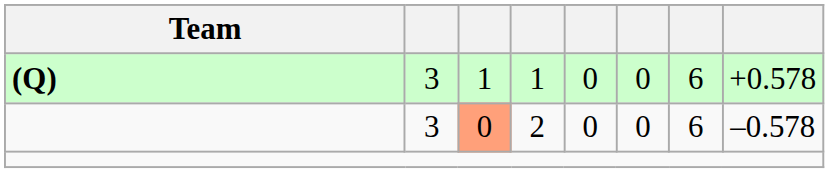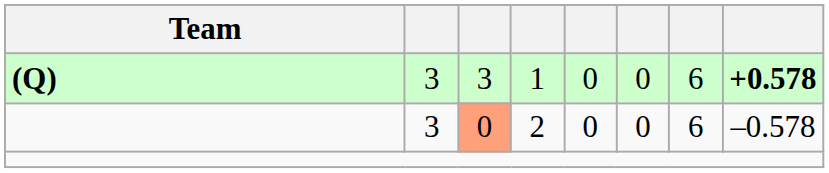(484, 77) 1 -> (484, 77) 3
(773, 77) normal -> (773, 77) bold
